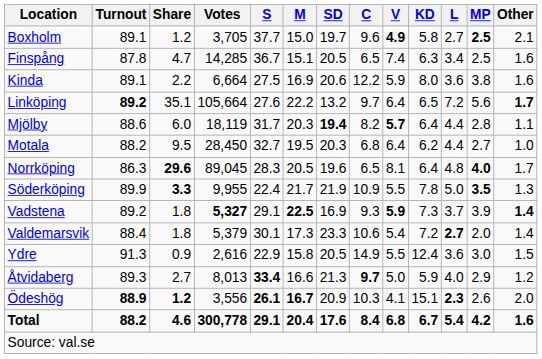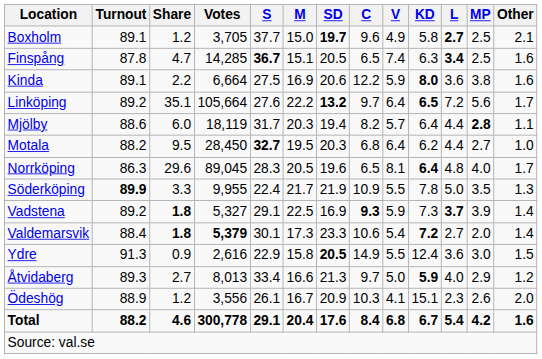(333, 37) normal -> (333, 37) bold
(396, 37) bold -> (396, 37) normal
(454, 37) normal -> (454, 37) bold
(481, 37) bold -> (481, 37) normal
(267, 59) normal -> (267, 59) bold
(454, 59) normal -> (454, 59) bold
(429, 80) normal -> (429, 80) bold
(133, 102) bold -> (133, 102) normal
(333, 102) normal -> (333, 102) bold
(429, 102) normal -> (429, 102) bold
(524, 102) bold -> (524, 102) normal
(333, 124) bold -> (333, 124) normal
(396, 124) bold -> (396, 124) normal
(481, 124) normal -> (481, 124) bold
(267, 146) normal -> (267, 146) bold
(178, 168) bold -> (178, 168) normal
(429, 168) normal -> (429, 168) bold
(481, 168) bold -> (481, 168) normal
(133, 189) normal -> (133, 189) bold
(181, 189) bold -> (181, 189) normal
(481, 189) bold -> (481, 189) normal
(181, 211) normal -> (181, 211) bold
(230, 211) bold -> (230, 211) normal
(300, 211) bold -> (300, 211) normal
(370, 211) normal -> (370, 211) bold
(396, 211) bold -> (396, 211) normal
(454, 211) normal -> (454, 211) bold
(524, 211) bold -> (524, 211) normal
(181, 233) normal -> (181, 233) bold
(230, 233) normal -> (230, 233) bold
(429, 233) normal -> (429, 233) bold
(454, 233) bold -> (454, 233) normal
(333, 255) normal -> (333, 255) bold
(267, 277) bold -> (267, 277) normal
(370, 277) bold -> (370, 277) normal
(429, 277) normal -> (429, 277) bold
(133, 299) bold -> (133, 299) normal
(181, 299) bold -> (181, 299) normal
(267, 299) bold -> (267, 299) normal
(300, 299) bold -> (300, 299) normal
(454, 299) bold -> (454, 299) normal
